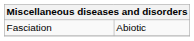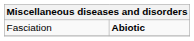(131, 28) normal -> (128, 28) bold
